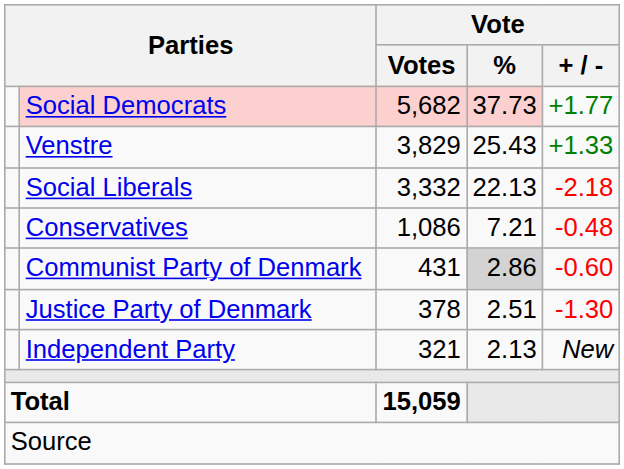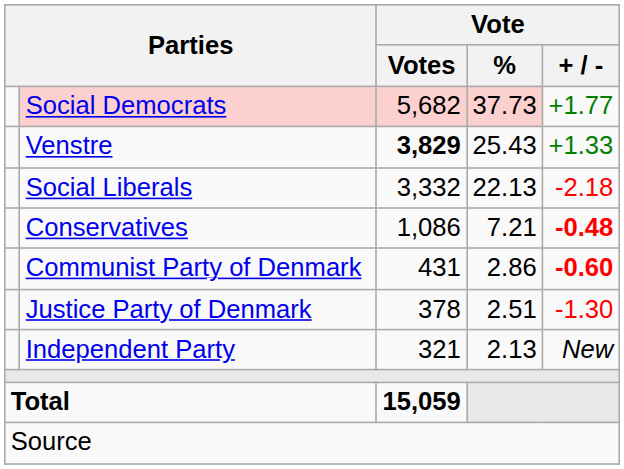(429, 146) normal -> (429, 146) bold
(584, 227) normal -> (584, 227) bold
(512, 268) lightgrey background -> (512, 268) no background
(584, 268) normal -> (584, 268) bold
